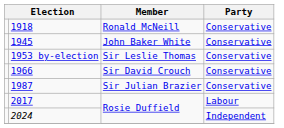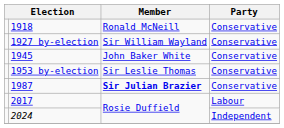+ row: (55, 41)
- row: (22, 71)
(152, 86) normal -> (152, 86) bold
